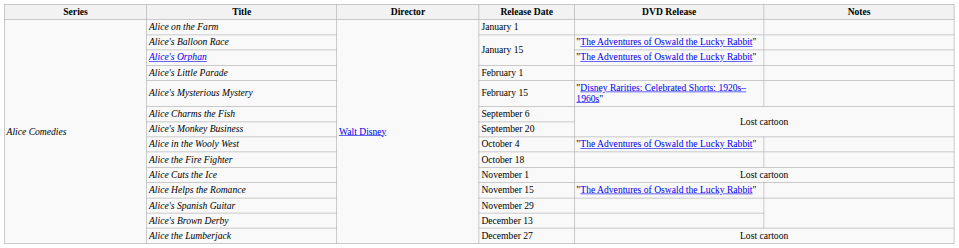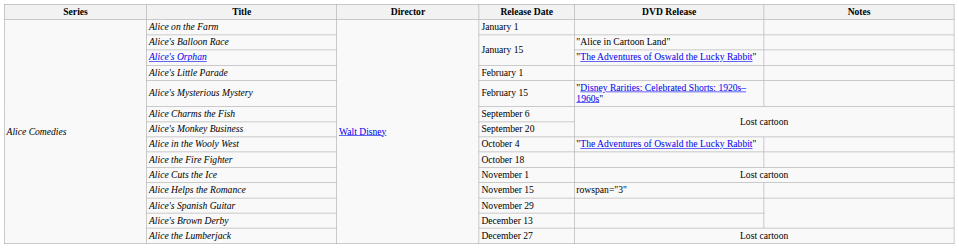(666, 42) "The Adventures of Oswald the Lucky Rabbit" -> (623, 42) "Alice in Cartoon Land"
(666, 190) "The Adventures of Oswald the Lucky Rabbit" -> (602, 190) rowspan="3"
